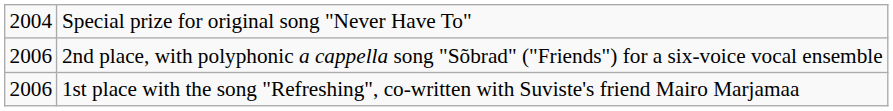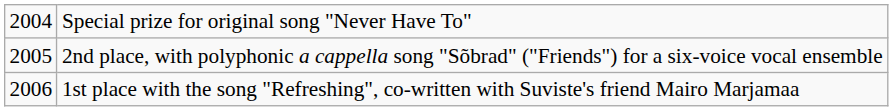(31, 55) 2006 -> (31, 55) 2005
